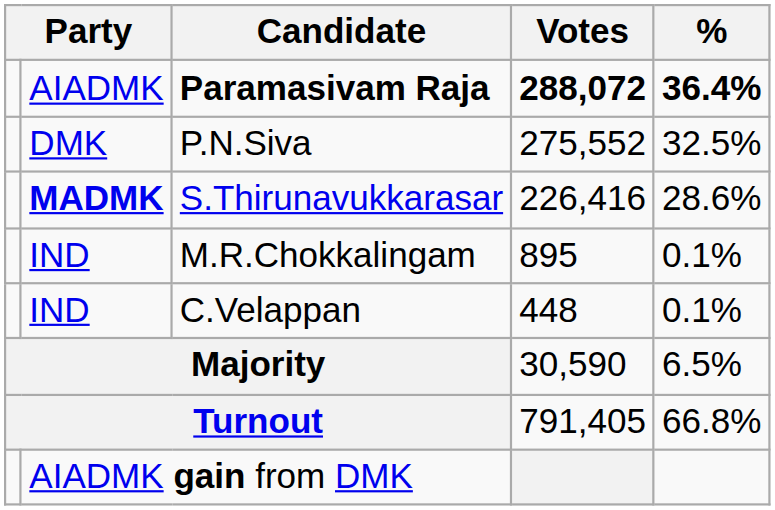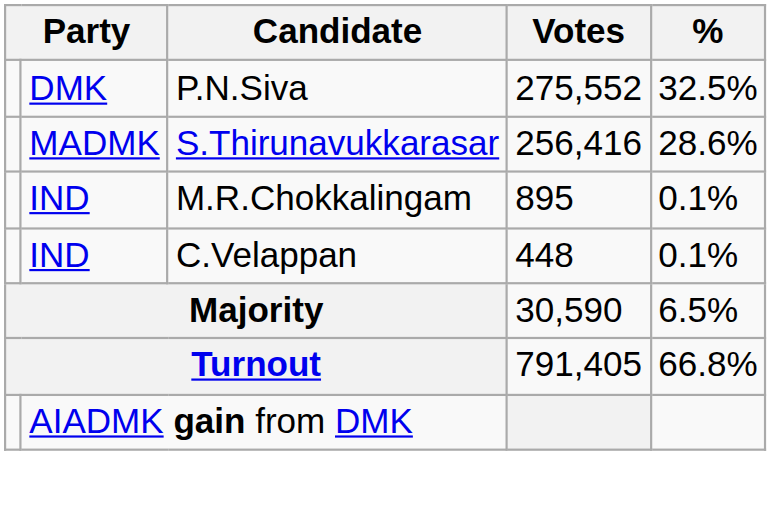- row: (335, 87)
(96, 198) bold -> (95, 143) normal
(583, 198) 226,416 -> (579, 143) 256,416
